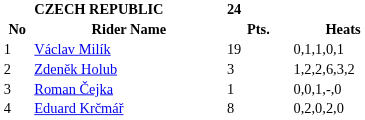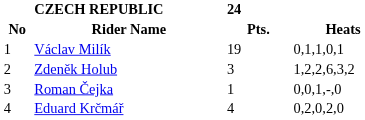(230, 108) 8 -> (230, 108) 4
